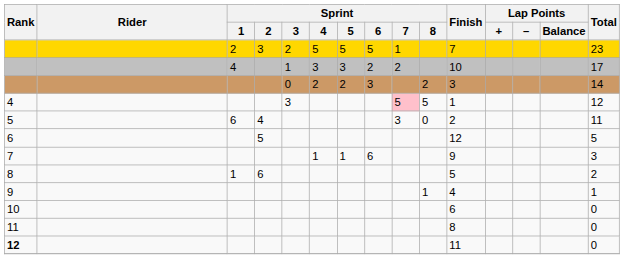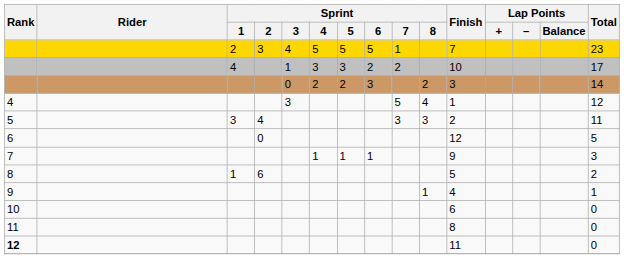(288, 49) 2 -> (288, 49) 4
(398, 102) pink background -> (398, 102) no background
(425, 102) 5 -> (425, 102) 4
(233, 120) 6 -> (233, 120) 3
(425, 120) 0 -> (425, 120) 3
(260, 138) 5 -> (260, 138) 0
(370, 156) 6 -> (370, 156) 1
